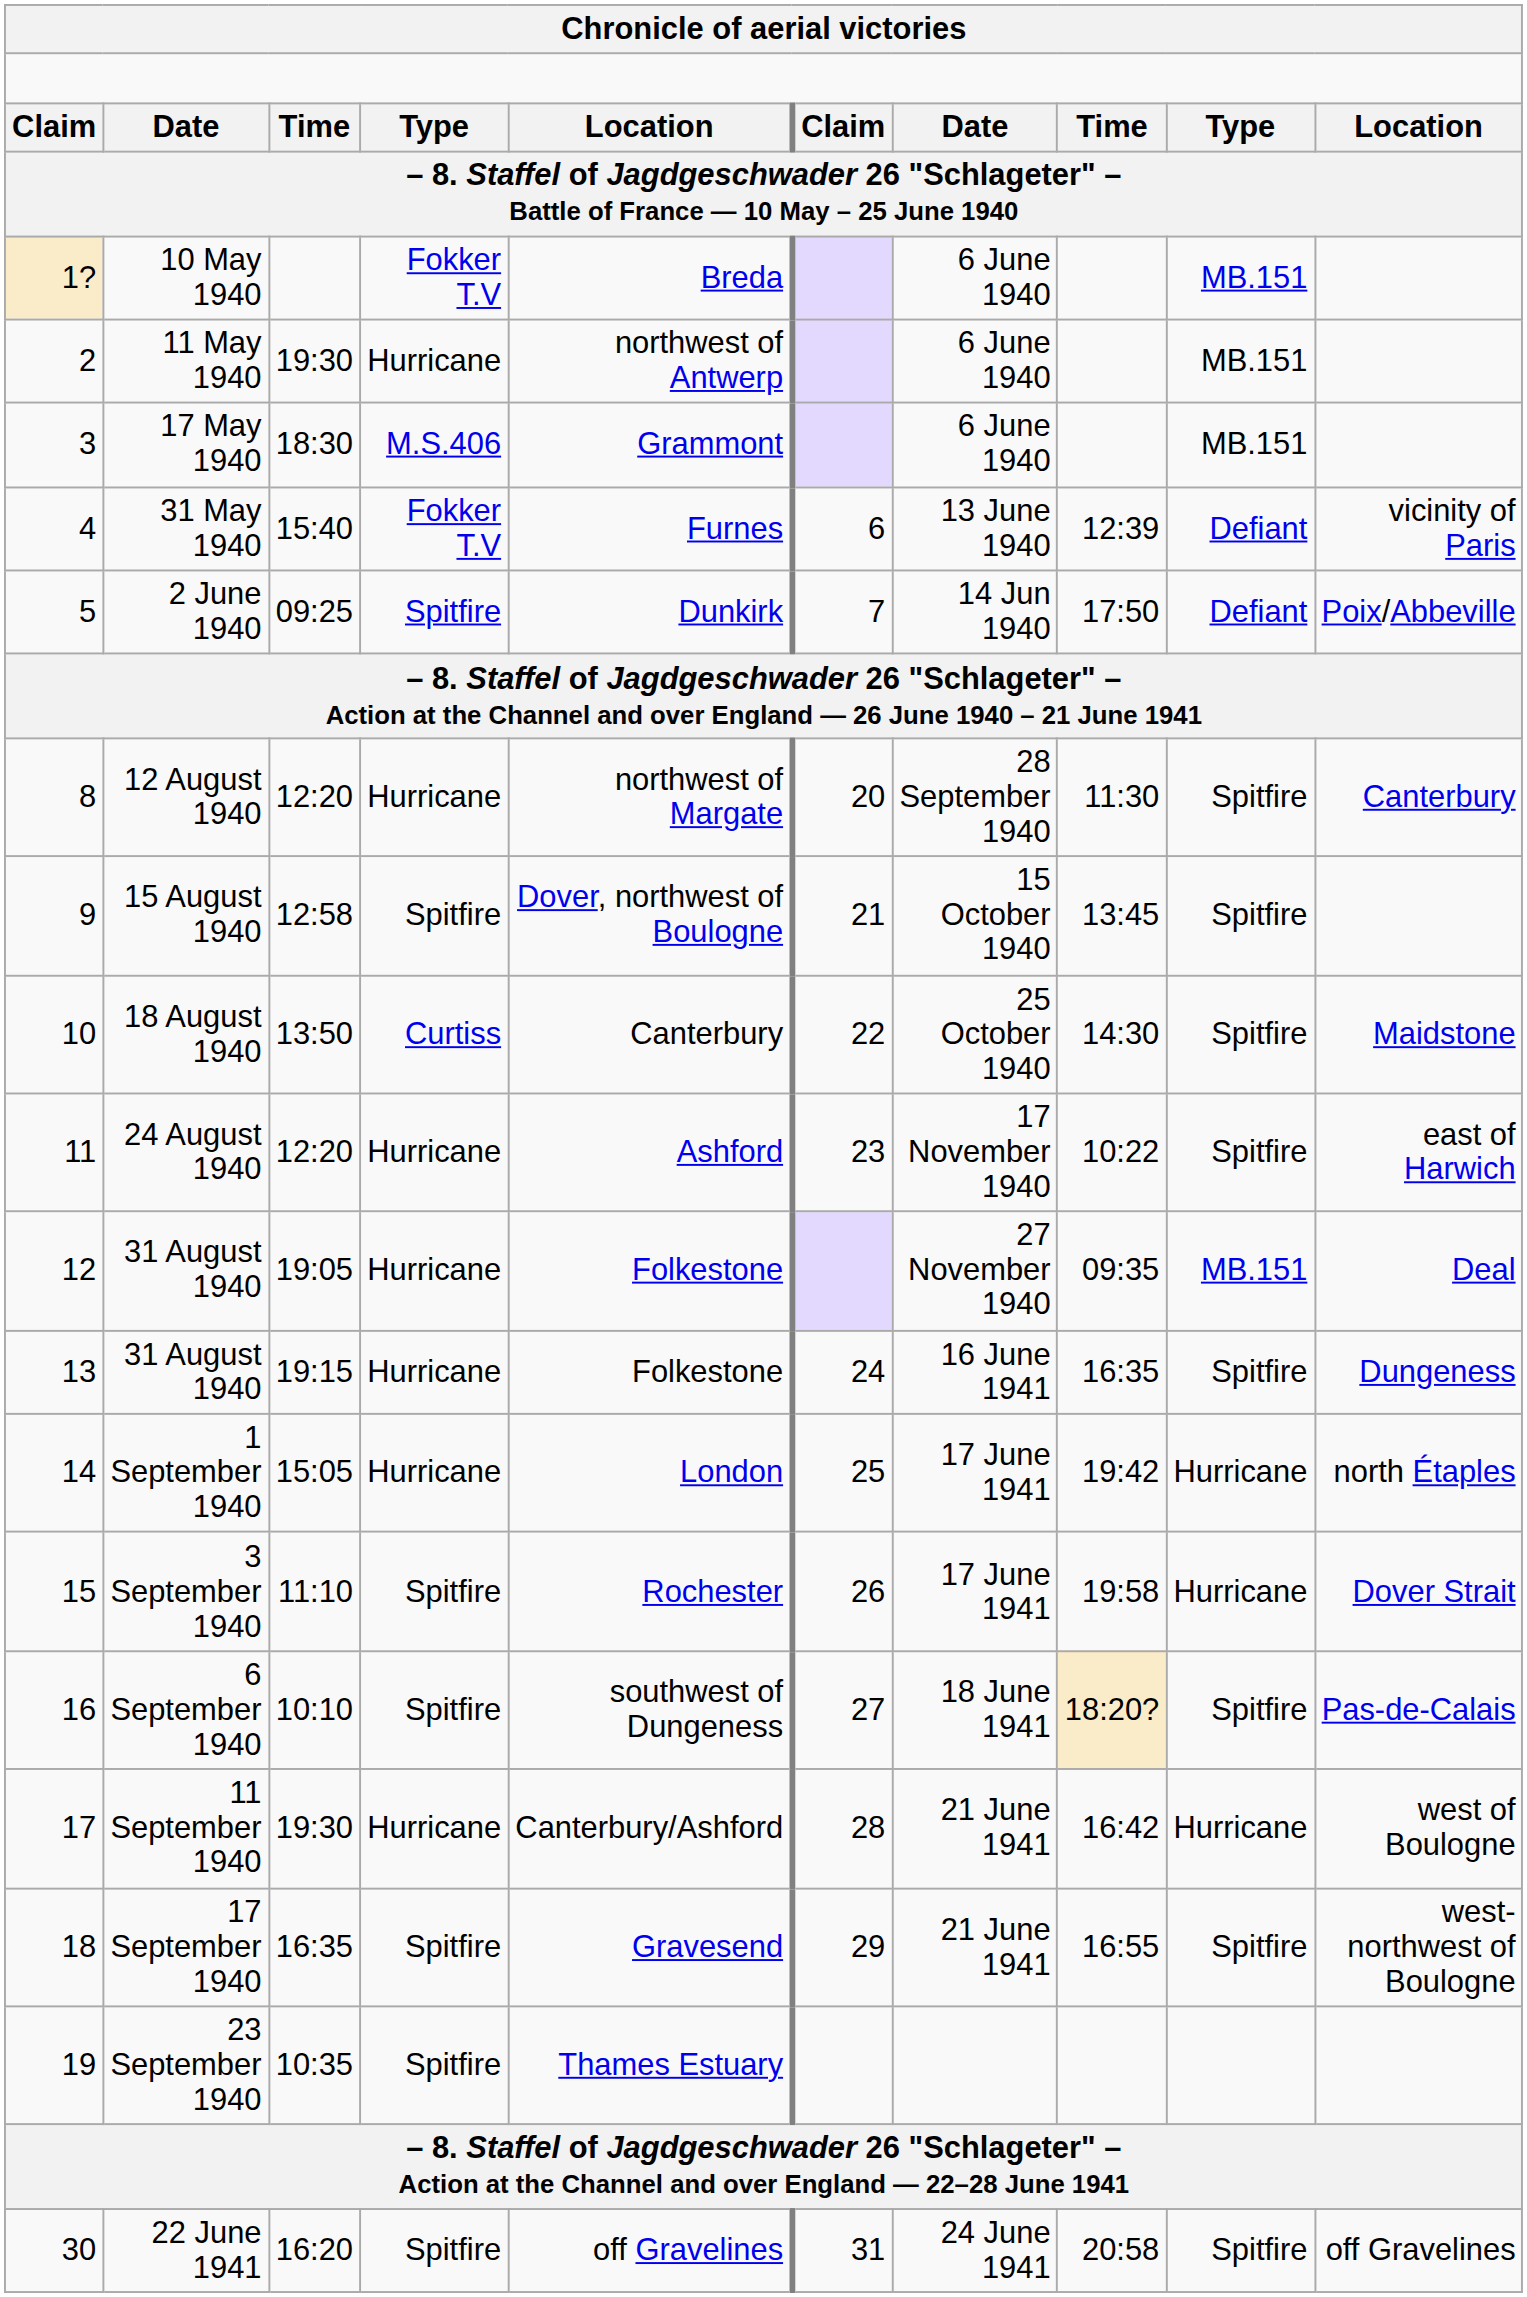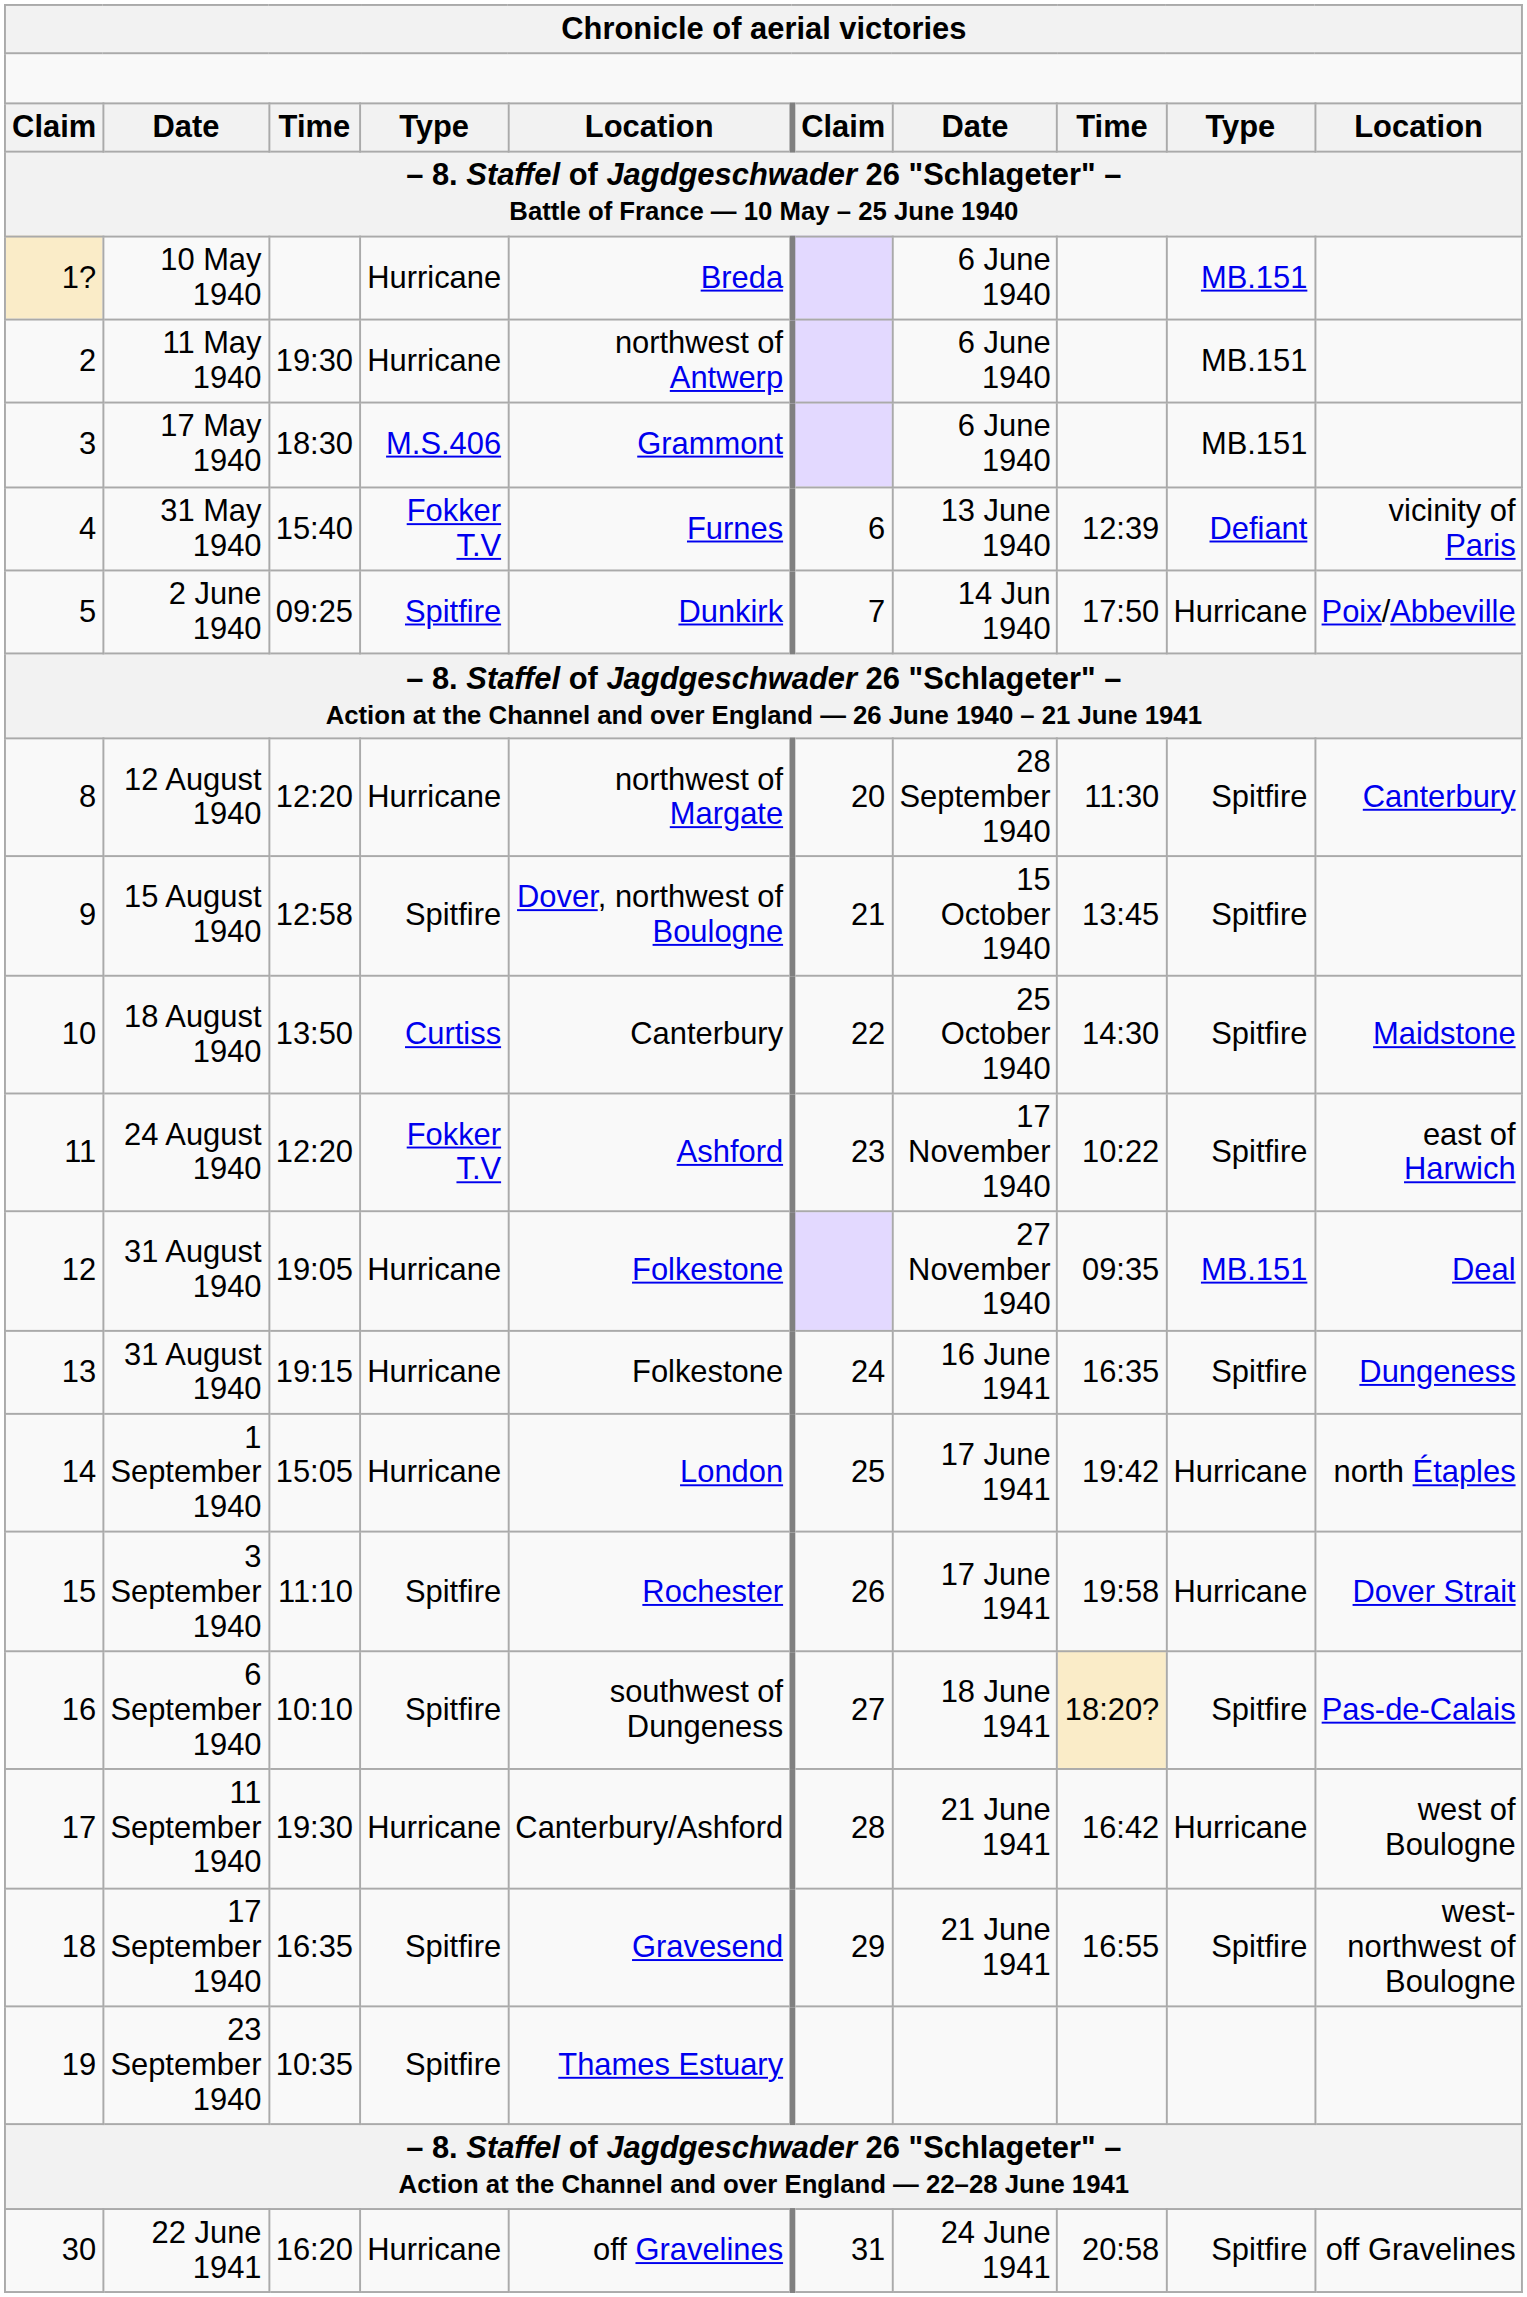(454, 276) Fokker T.V -> (434, 276) Hurricane
(1258, 611) Defiant -> (1240, 611) Hurricane
(434, 1152) Hurricane -> (454, 1152) Fokker T.V
(453, 2249) Spitfire -> (434, 2249) Hurricane
